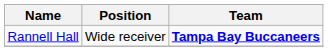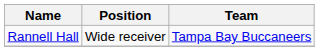(246, 36) bold -> (242, 36) normal
